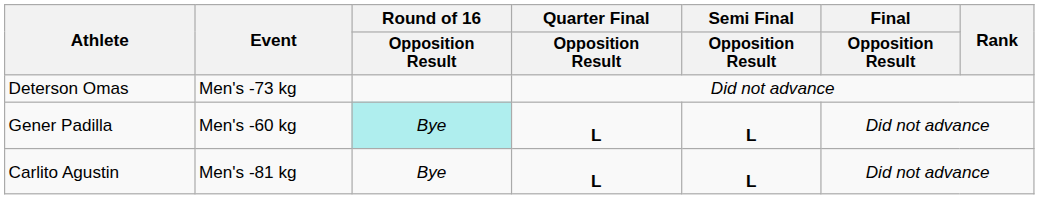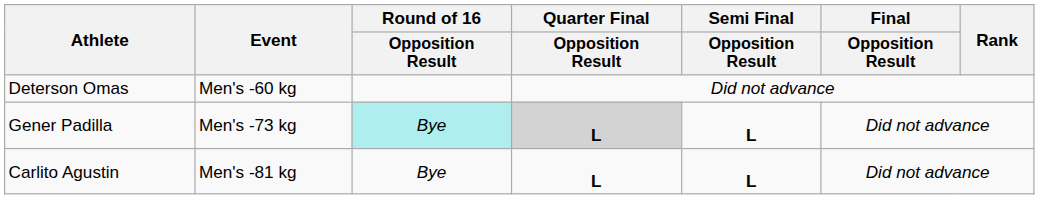(248, 89) Men's -73 kg -> (248, 89) Men's -60 kg
(248, 126) Men's -60 kg -> (248, 126) Men's -73 kg
(596, 135) no background -> (596, 135) lightgrey background
